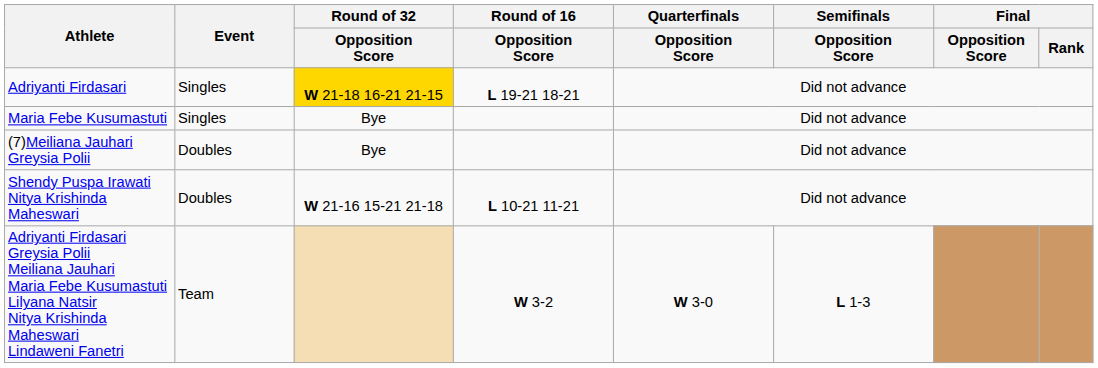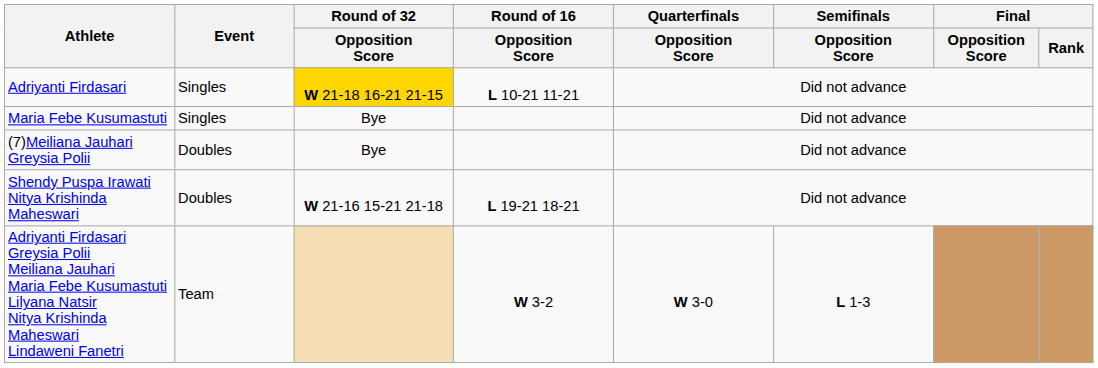(534, 96) L 19-21 18-21 -> (534, 96) L 10-21 11-21
(534, 206) L 10-21 11-21 -> (534, 206) L 19-21 18-21
